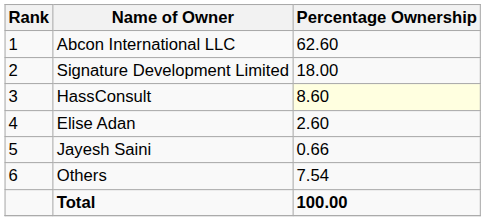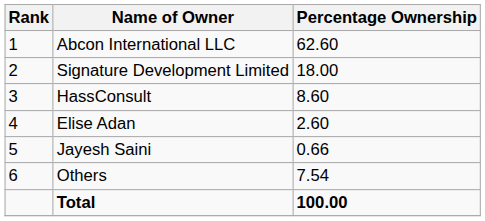(313, 96) lightyellow background -> (313, 96) no background
